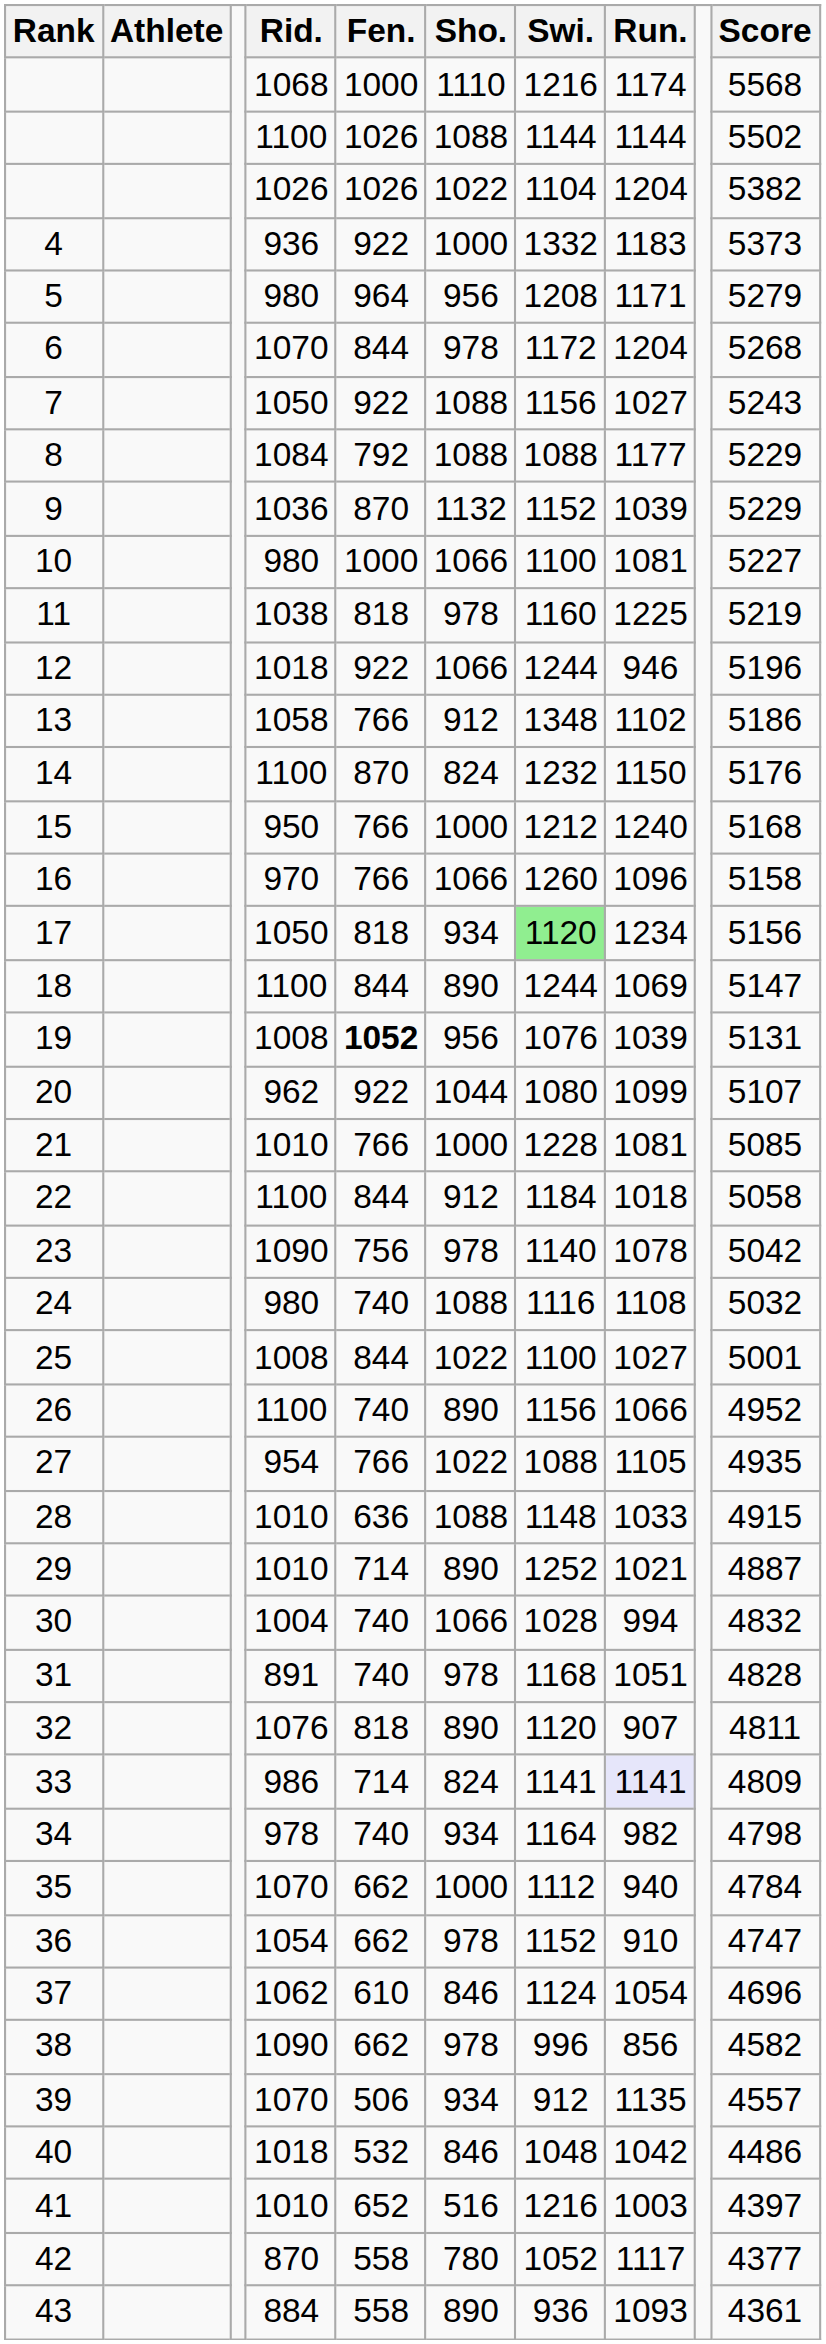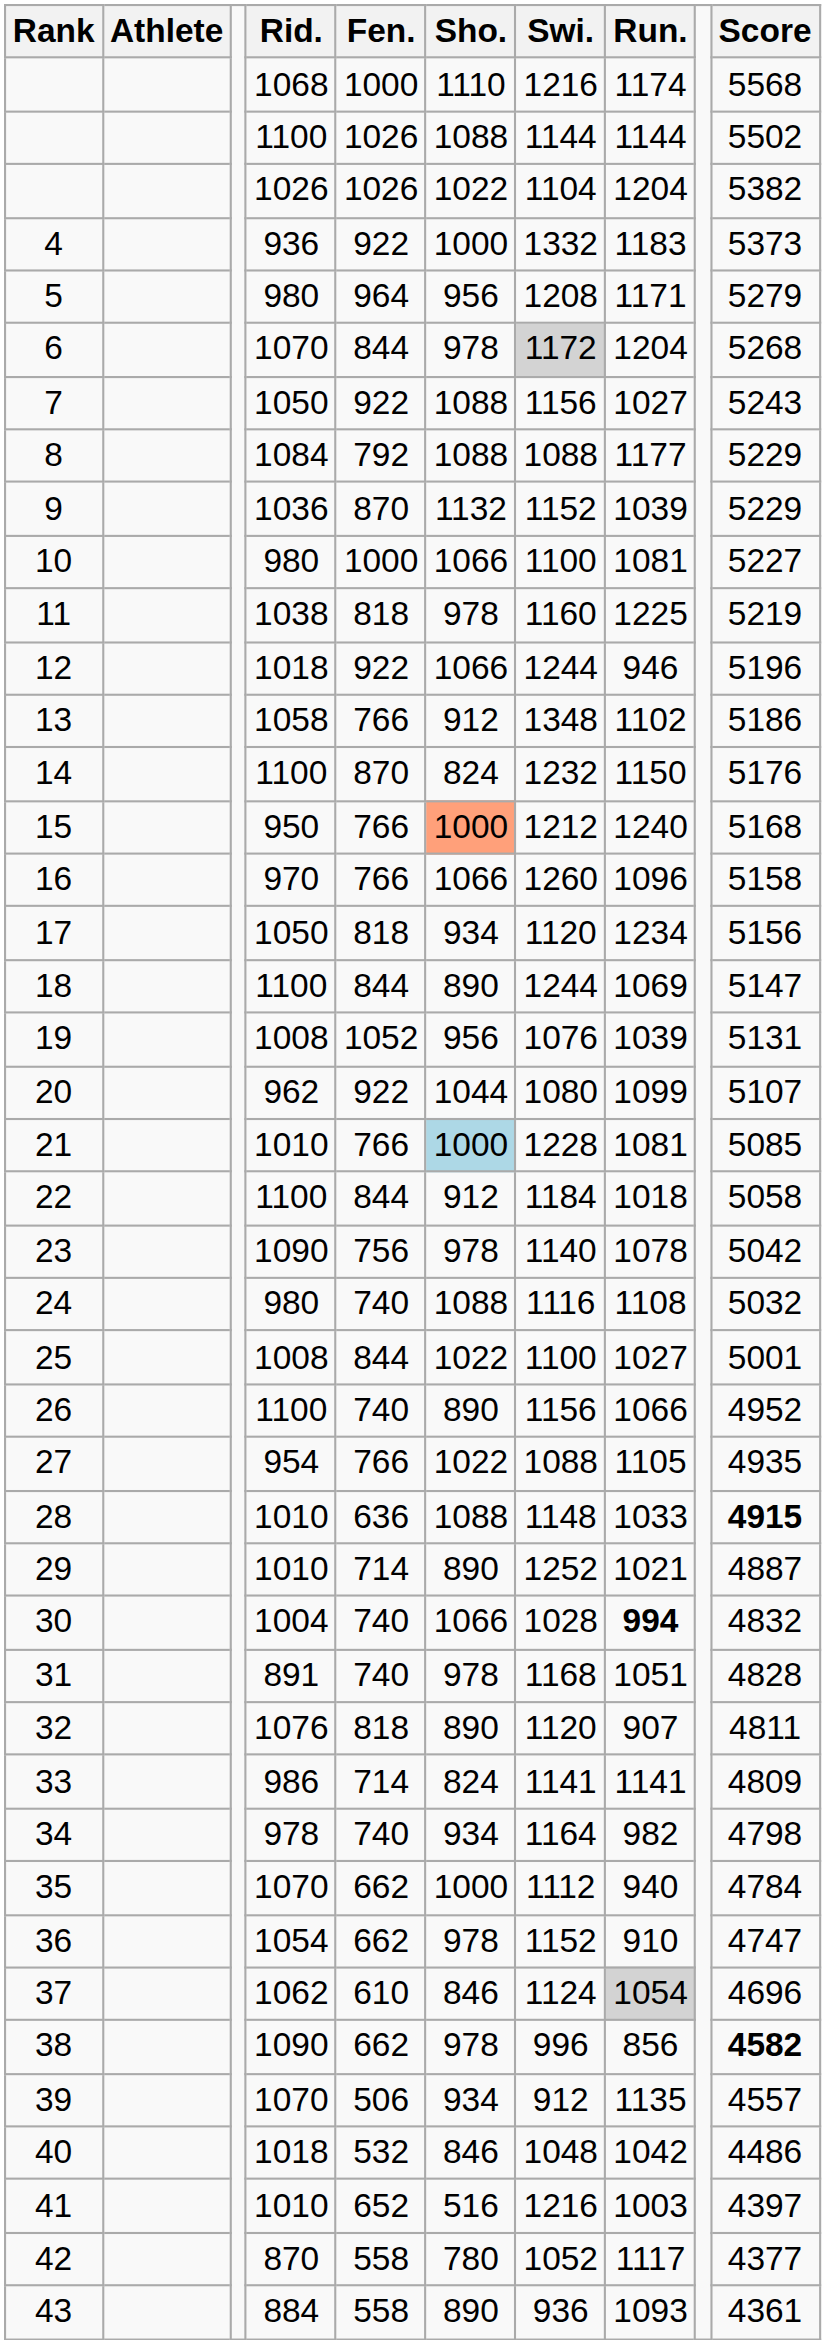(561, 349) no background -> (561, 349) lightgrey background
(471, 826) no background -> (471, 826) lightsalmon background
(561, 932) lightgreen background -> (561, 932) no background
(381, 1038) bold -> (381, 1038) normal
(471, 1144) no background -> (471, 1144) lightblue background
(765, 1515) normal -> (765, 1515) bold
(651, 1622) normal -> (651, 1622) bold
(651, 1781) lavender background -> (651, 1781) no background
(651, 1993) no background -> (651, 1993) lightgrey background
(765, 2046) normal -> (765, 2046) bold
